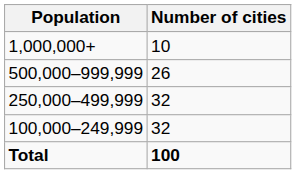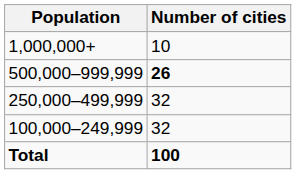(161, 73) normal -> (161, 73) bold
